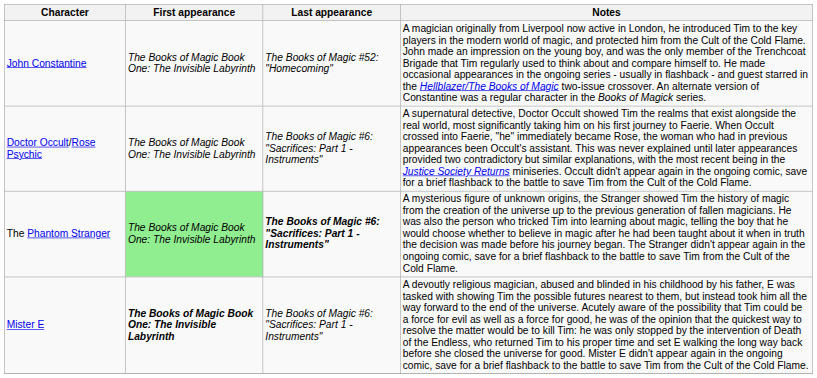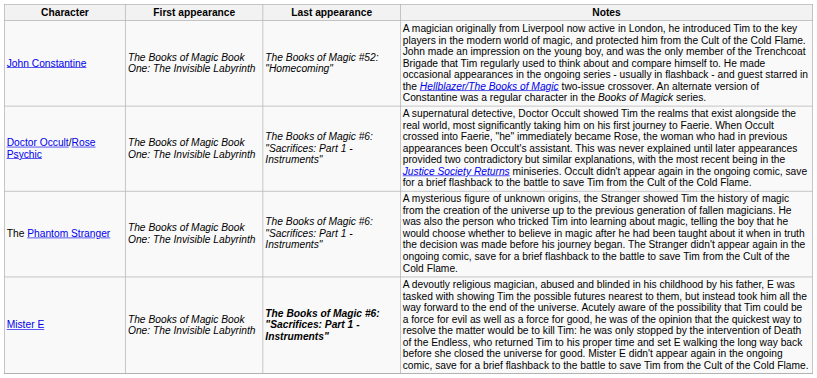(192, 234) lightgreen background -> (192, 234) no background
(323, 234) bold -> (319, 234) normal
(191, 325) bold -> (192, 325) normal
(319, 325) normal -> (323, 325) bold
